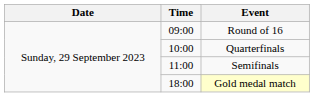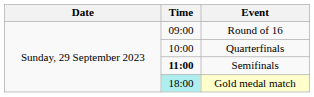(181, 65) normal -> (181, 65) bold
(181, 83) no background -> (181, 83) paleturquoise background
